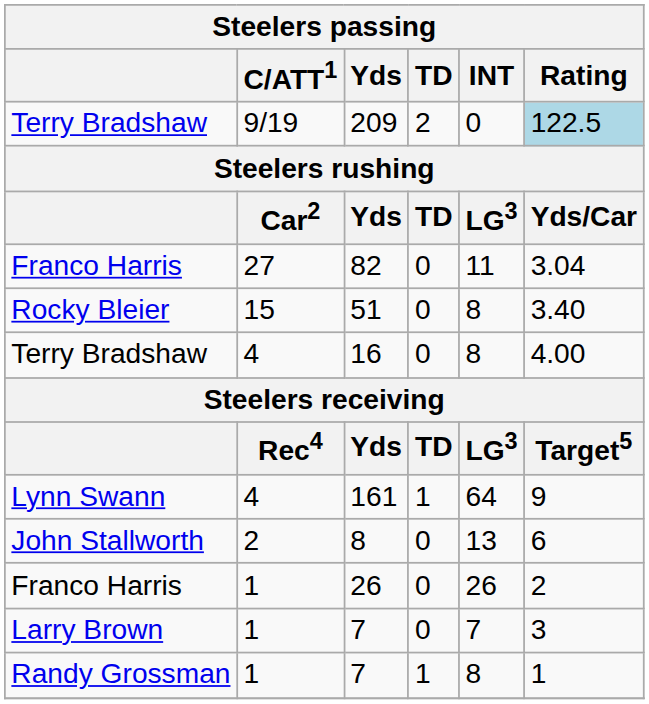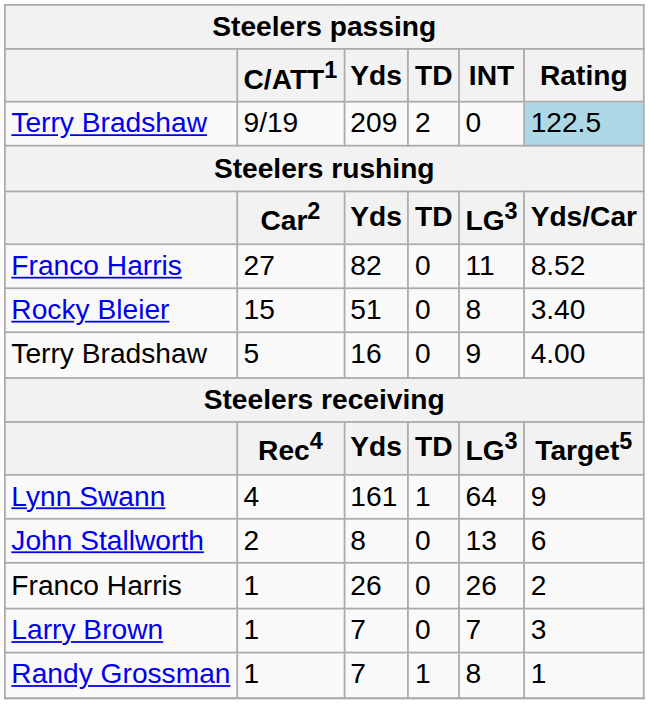(558, 265) 3.04 -> (558, 265) 8.52
(251, 354) 4 -> (251, 354) 5
(473, 354) 8 -> (473, 354) 9
